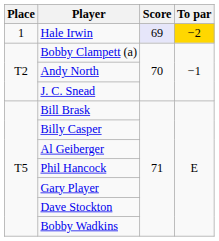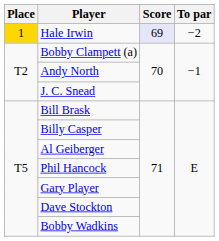(21, 33) no background -> (21, 33) gold background
(194, 33) gold background -> (194, 33) no background
